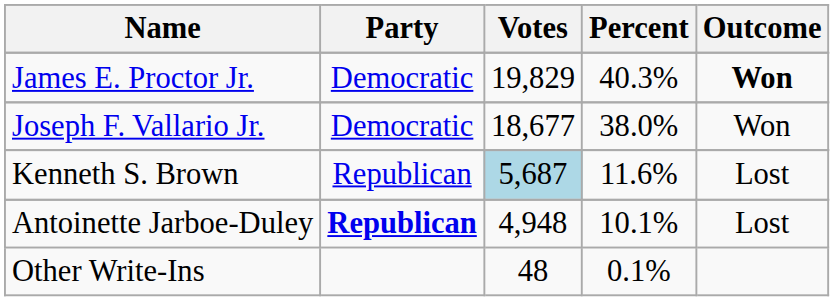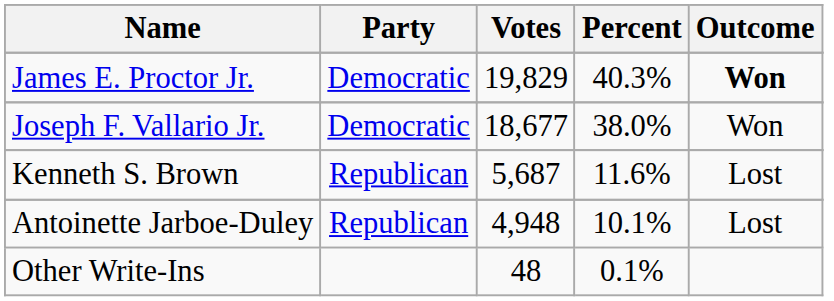(533, 174) lightblue background -> (526, 174) no background
(402, 222) bold -> (399, 222) normal
